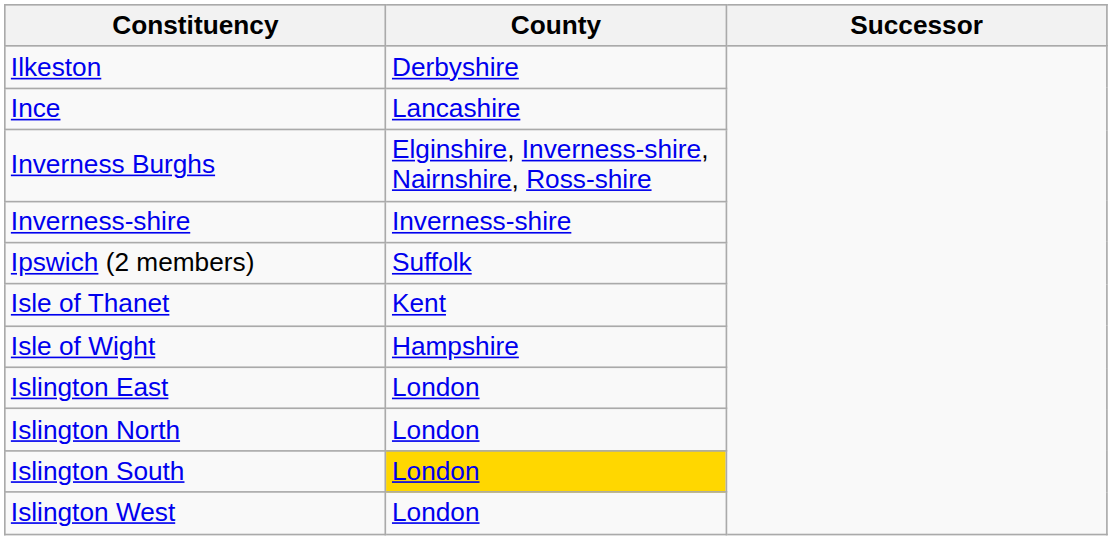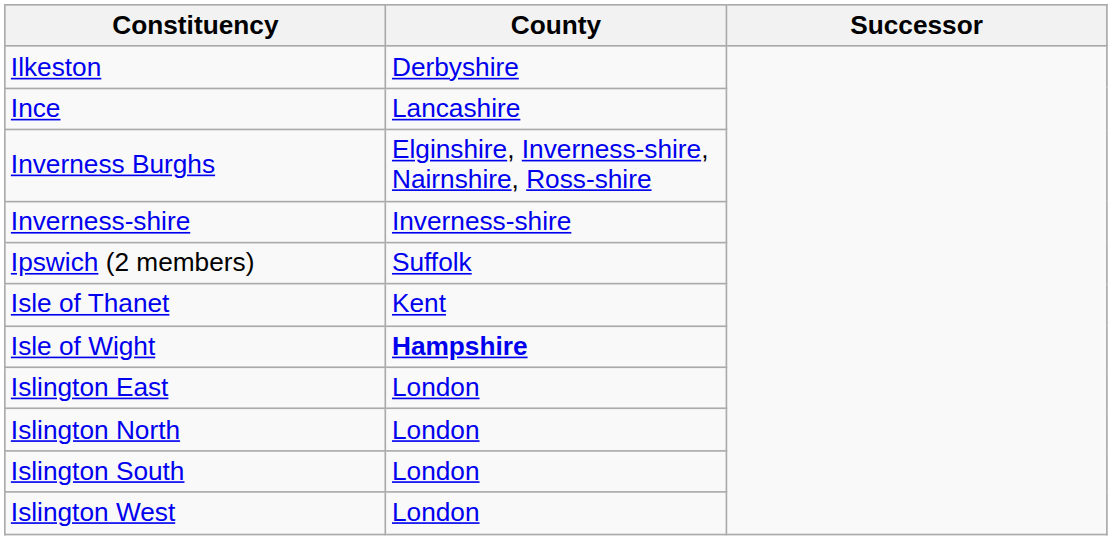(455, 346) normal -> (460, 346) bold
(436, 470) gold background -> (436, 470) no background
